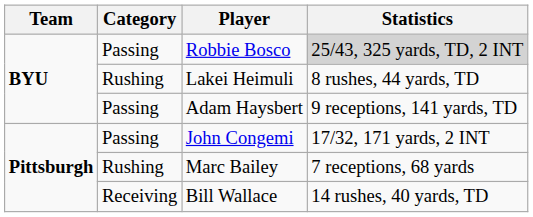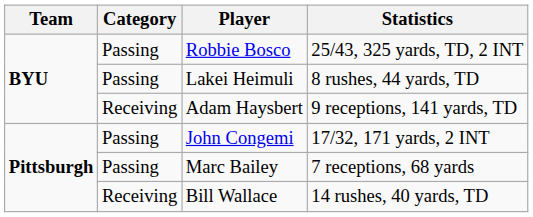(417, 49) lightgrey background -> (417, 49) no background
(133, 78) Rushing -> (130, 78) Passing
(130, 108) Passing -> (140, 108) Receiving
(133, 166) Rushing -> (130, 166) Passing
